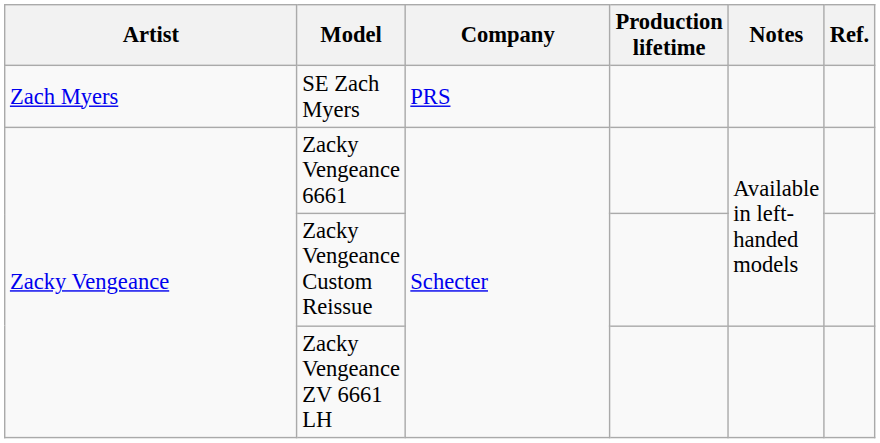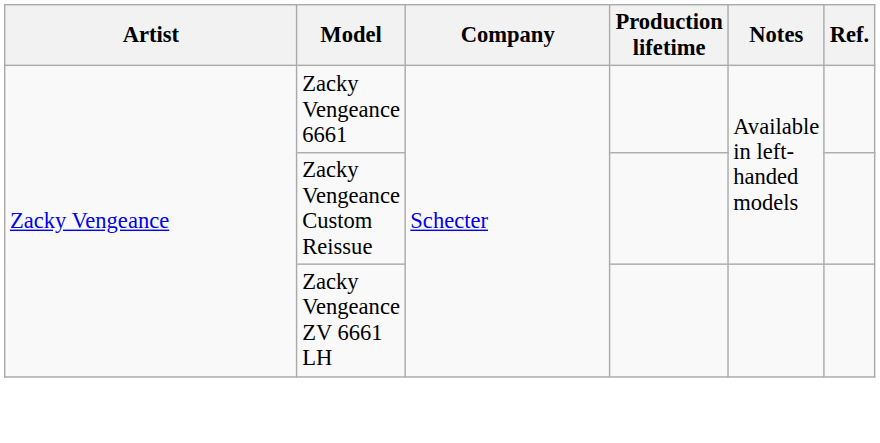- row: (341, 96)
